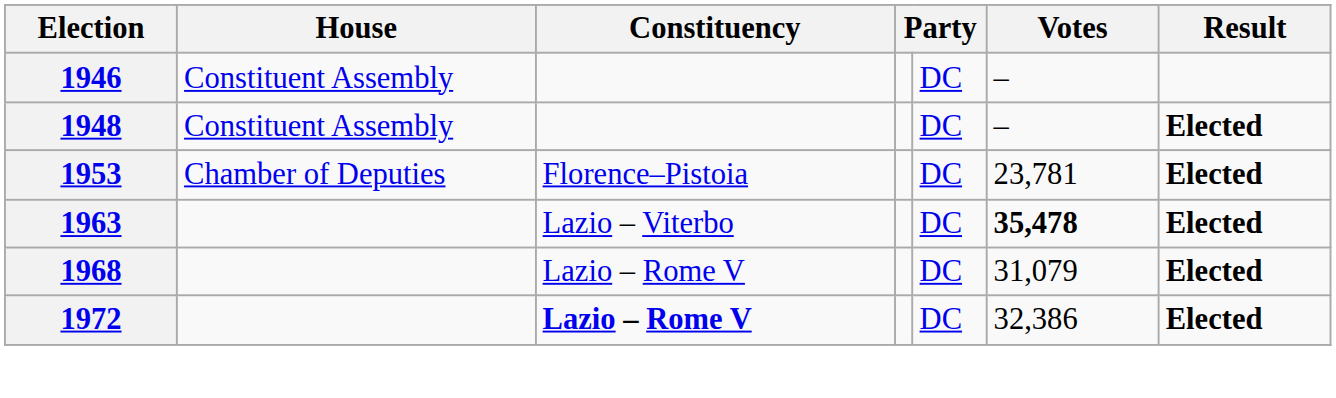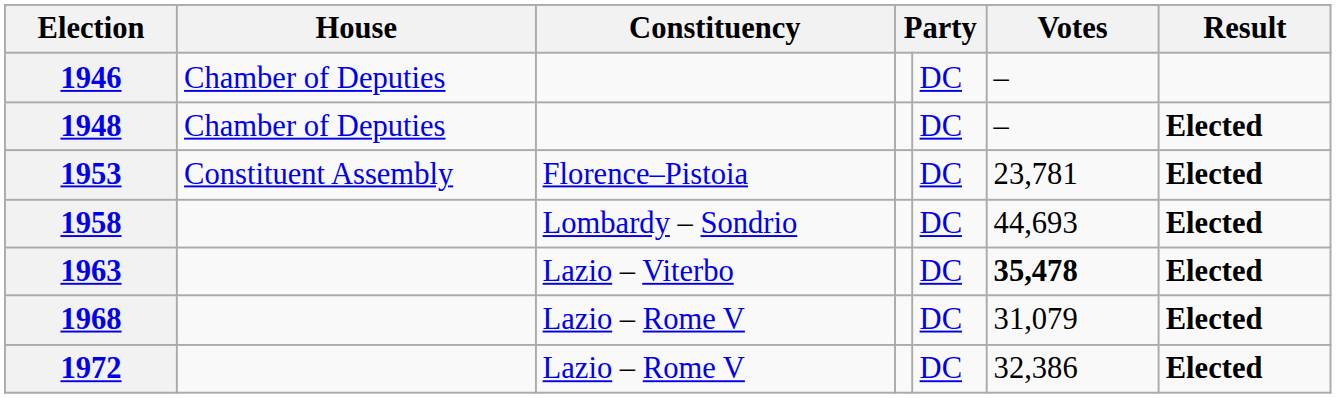(319, 77) Constituent Assembly -> (315, 77) Chamber of Deputies
(319, 125) Constituent Assembly -> (315, 125) Chamber of Deputies
(315, 174) Chamber of Deputies -> (319, 174) Constituent Assembly
+ row: (91, 222)
(647, 319) bold -> (644, 367) normal
